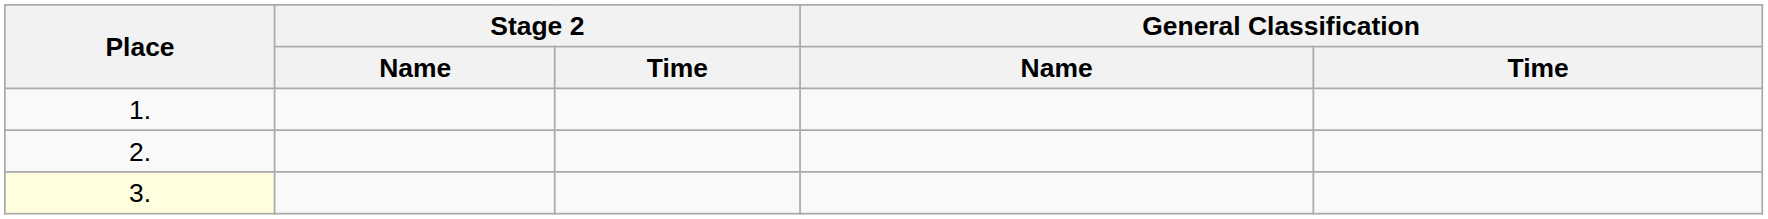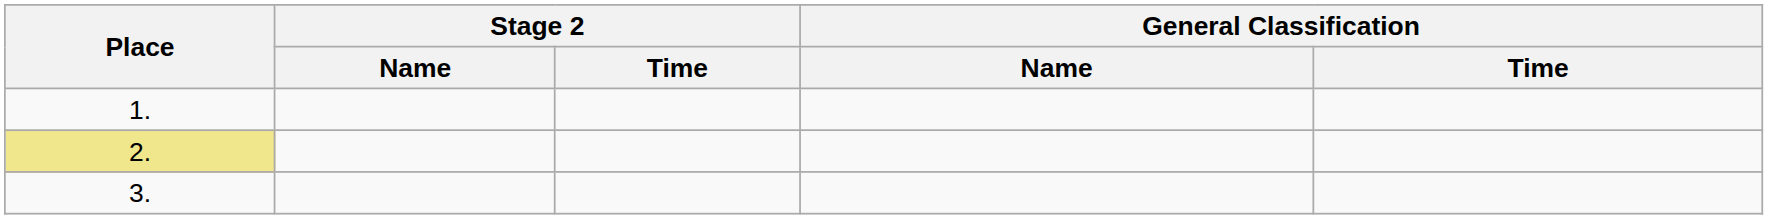(140, 152) no background -> (140, 152) khaki background
(140, 193) lightyellow background -> (140, 193) no background
